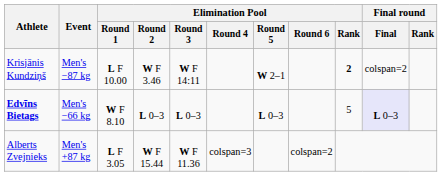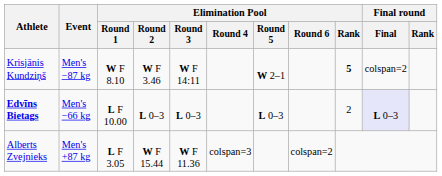(115, 75) L F 10.00 -> (115, 75) W F 8.10
(349, 69) 2 -> (349, 69) 5
(115, 116) W F 8.10 -> (115, 116) L F 10.00
(349, 110) 5 -> (349, 110) 2
